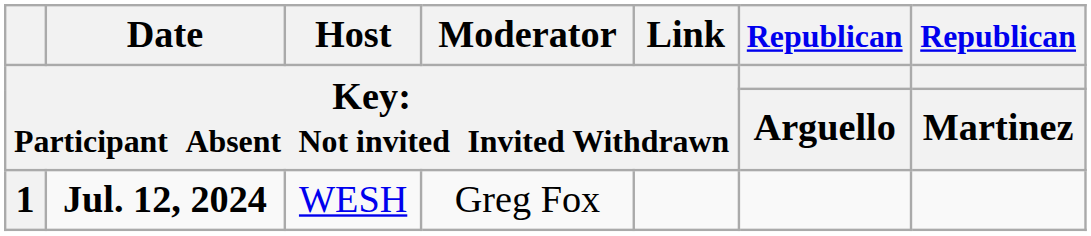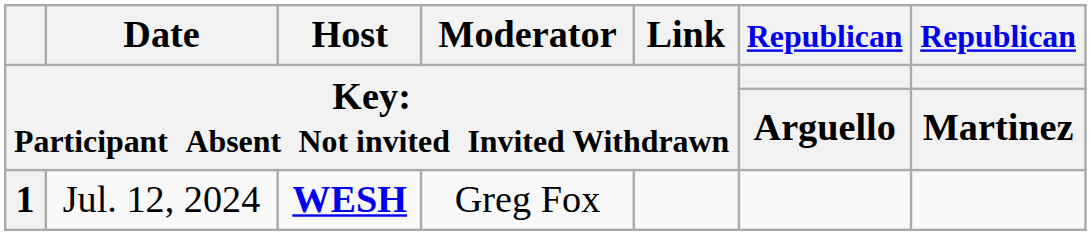(165, 199) bold -> (161, 199) normal
(353, 199) normal -> (350, 199) bold
